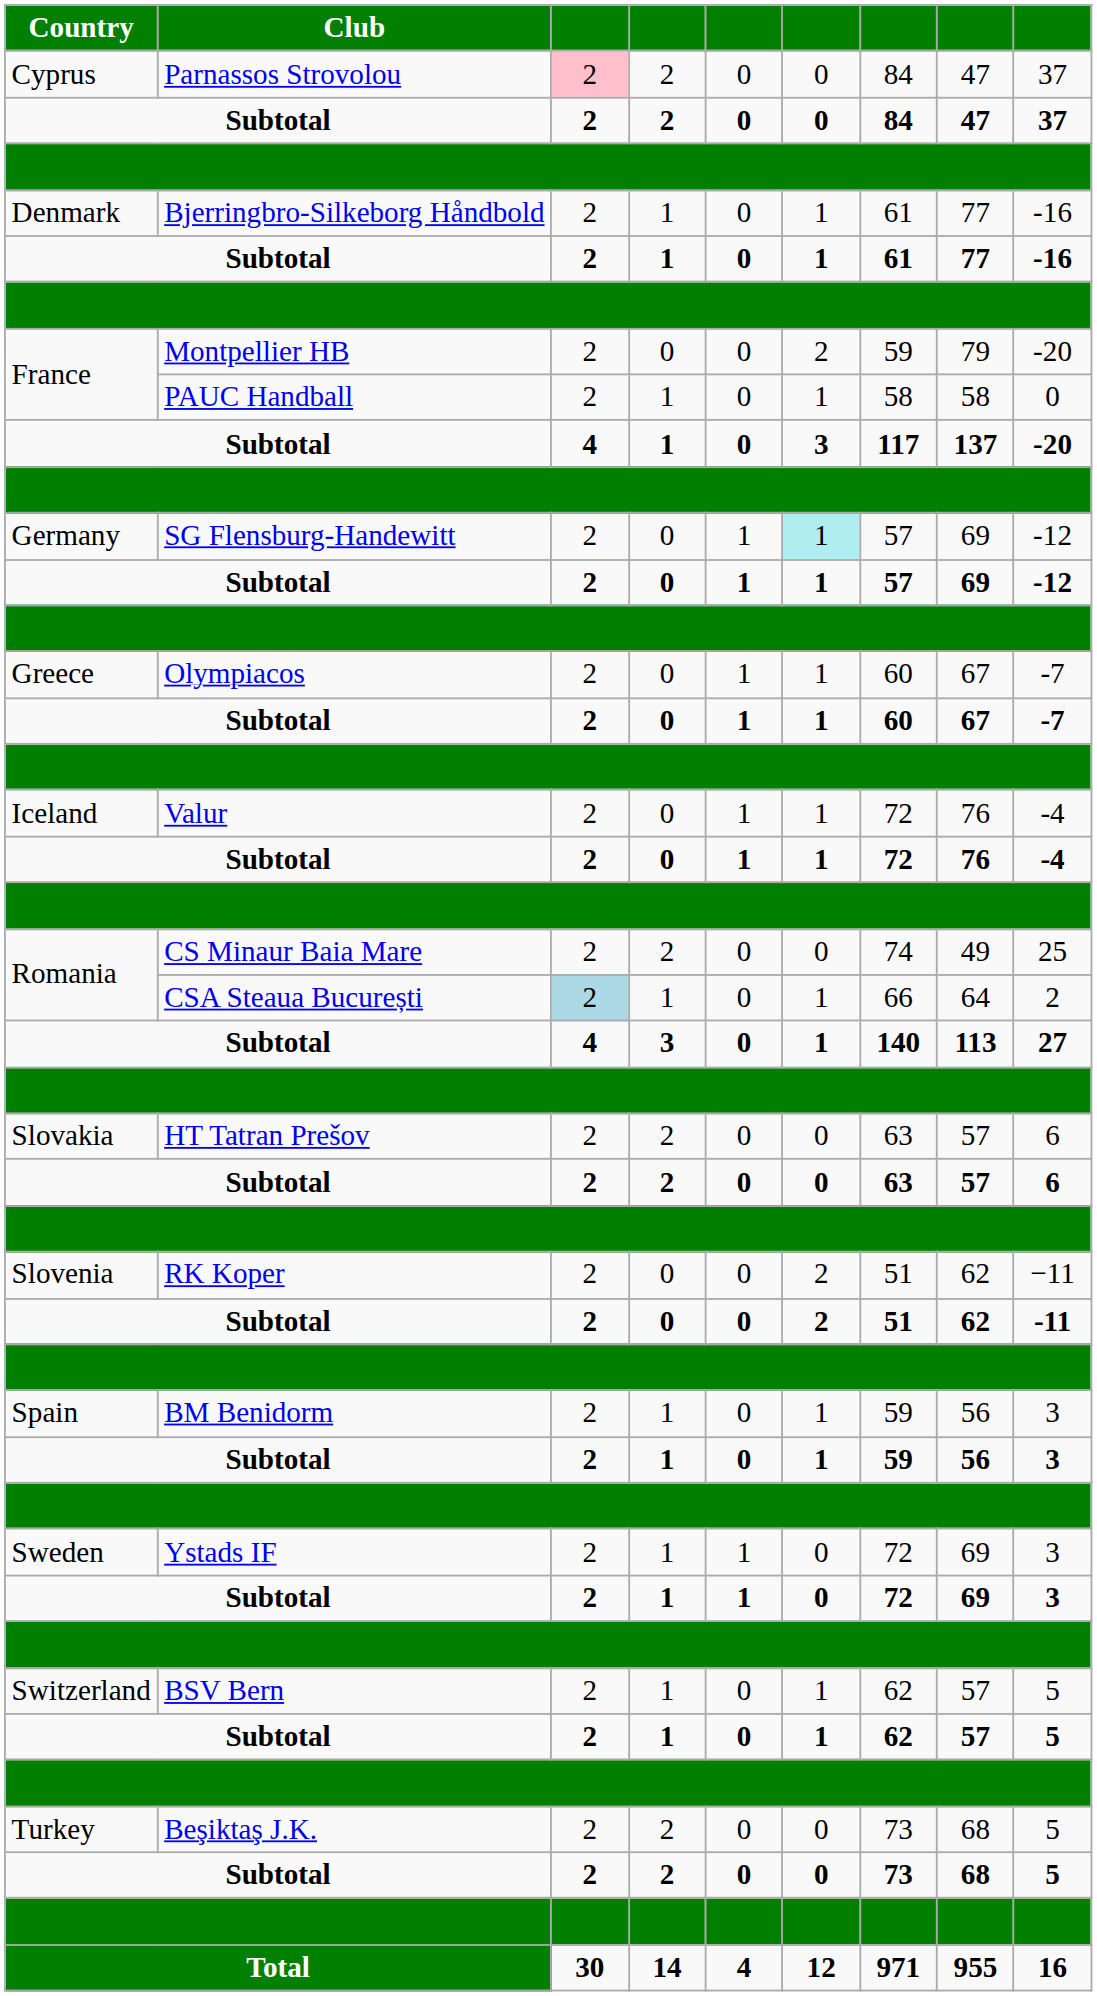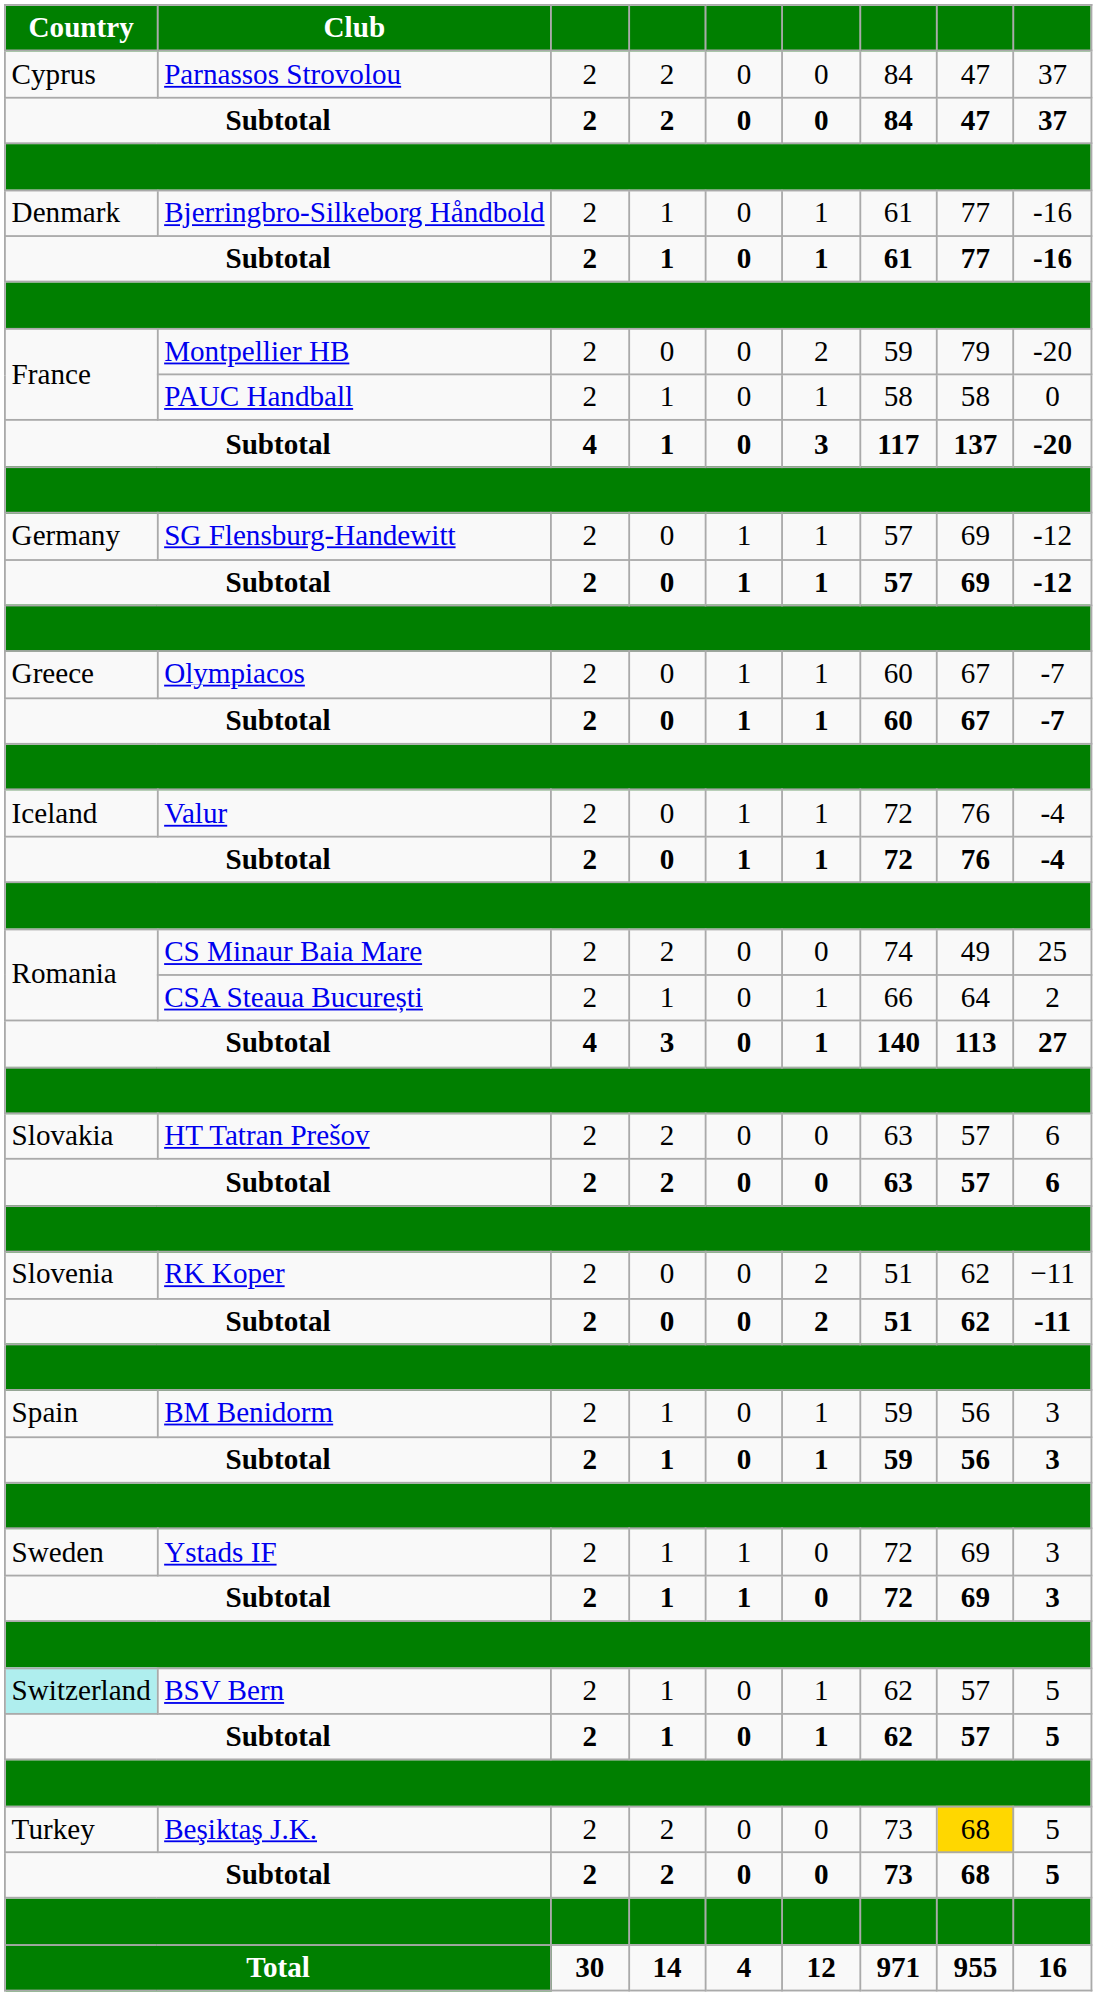(590, 73) pink background -> (590, 73) no background
(821, 535) paleturquoise background -> (821, 535) no background
(590, 997) lightblue background -> (590, 997) no background
(81, 1690) no background -> (81, 1690) paleturquoise background
(975, 1828) no background -> (975, 1828) gold background
